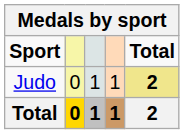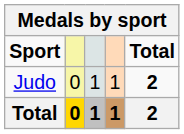(152, 82) khaki background -> (152, 82) no background
